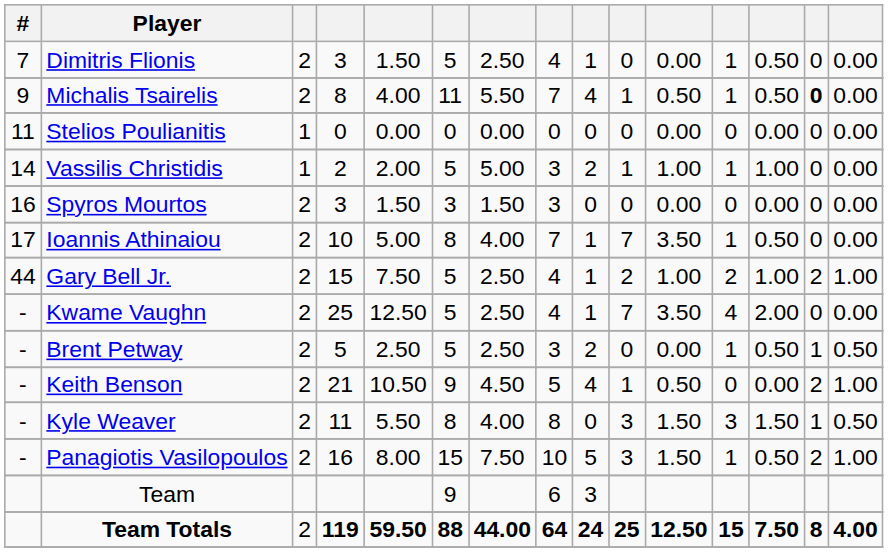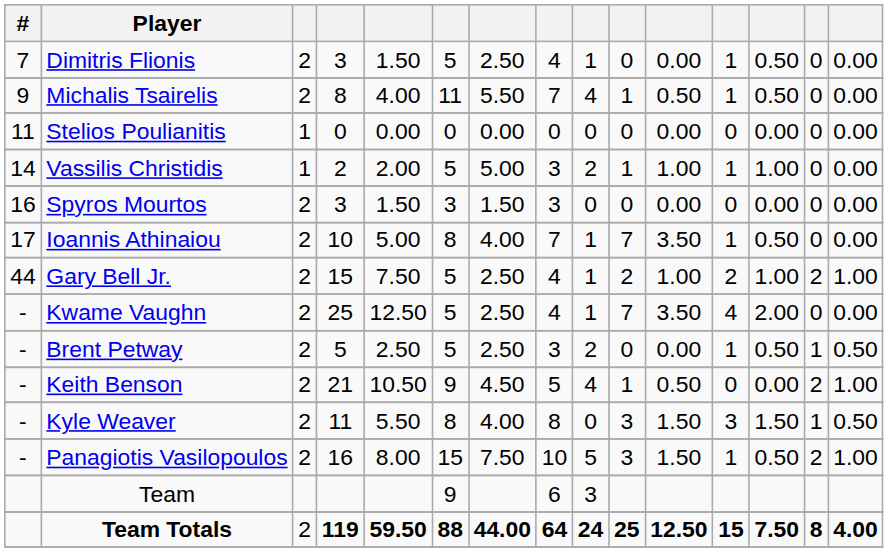(816, 96) bold -> (816, 96) normal
